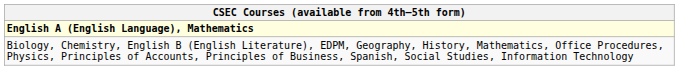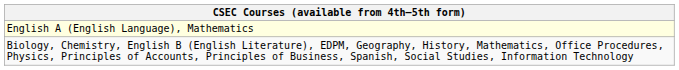(130, 29) bold -> (130, 29) normal
